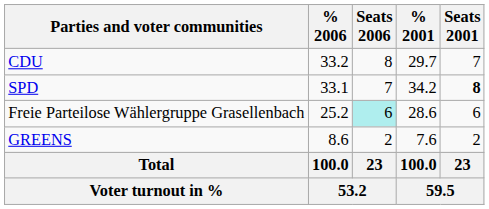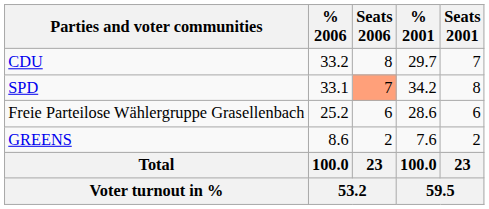(388, 87) no background -> (388, 87) lightsalmon background
(476, 87) bold -> (476, 87) normal
(388, 113) paleturquoise background -> (388, 113) no background
